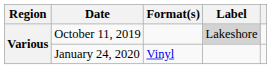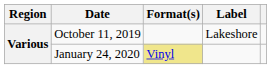(232, 34) lightgrey background -> (232, 34) no background
(160, 53) no background -> (160, 53) khaki background
